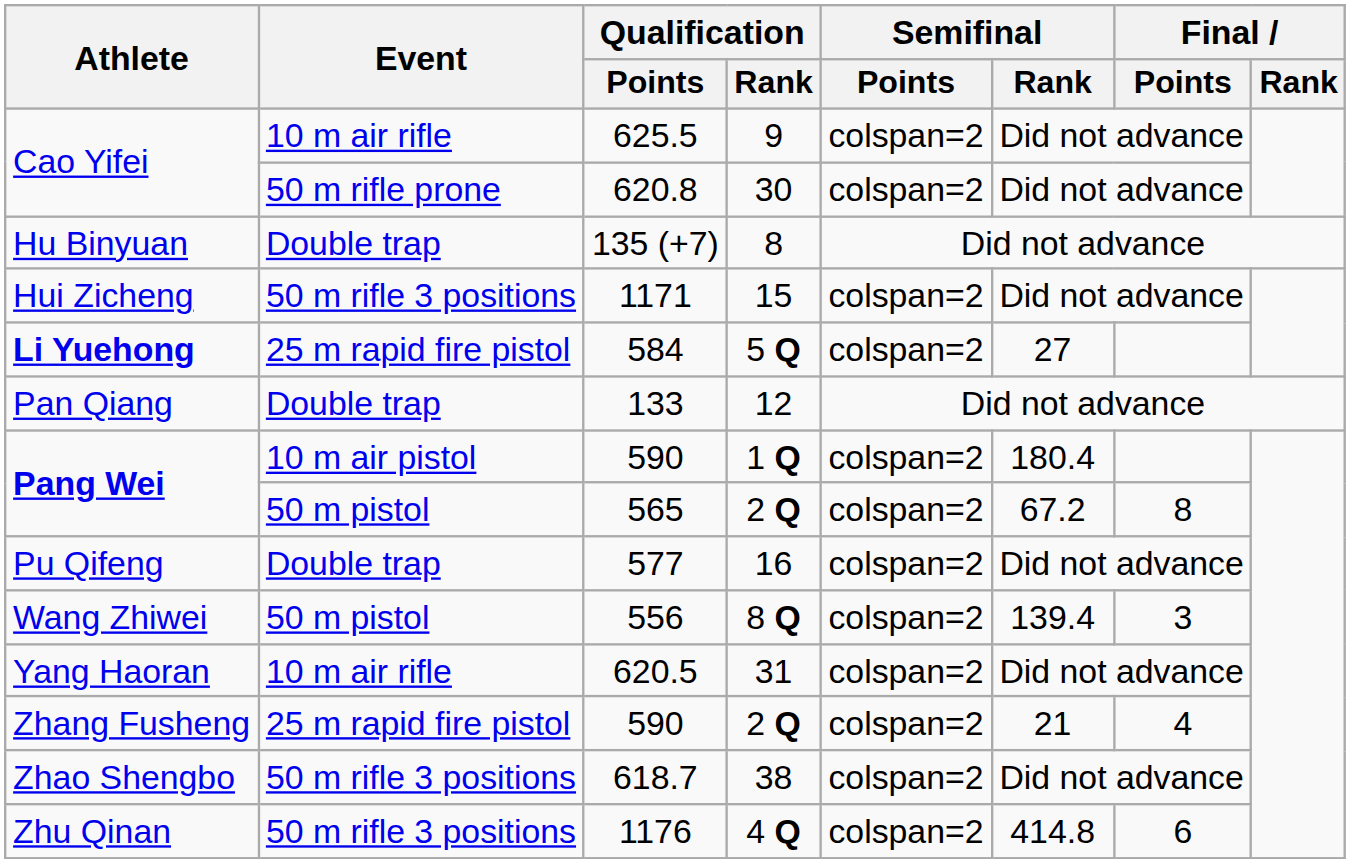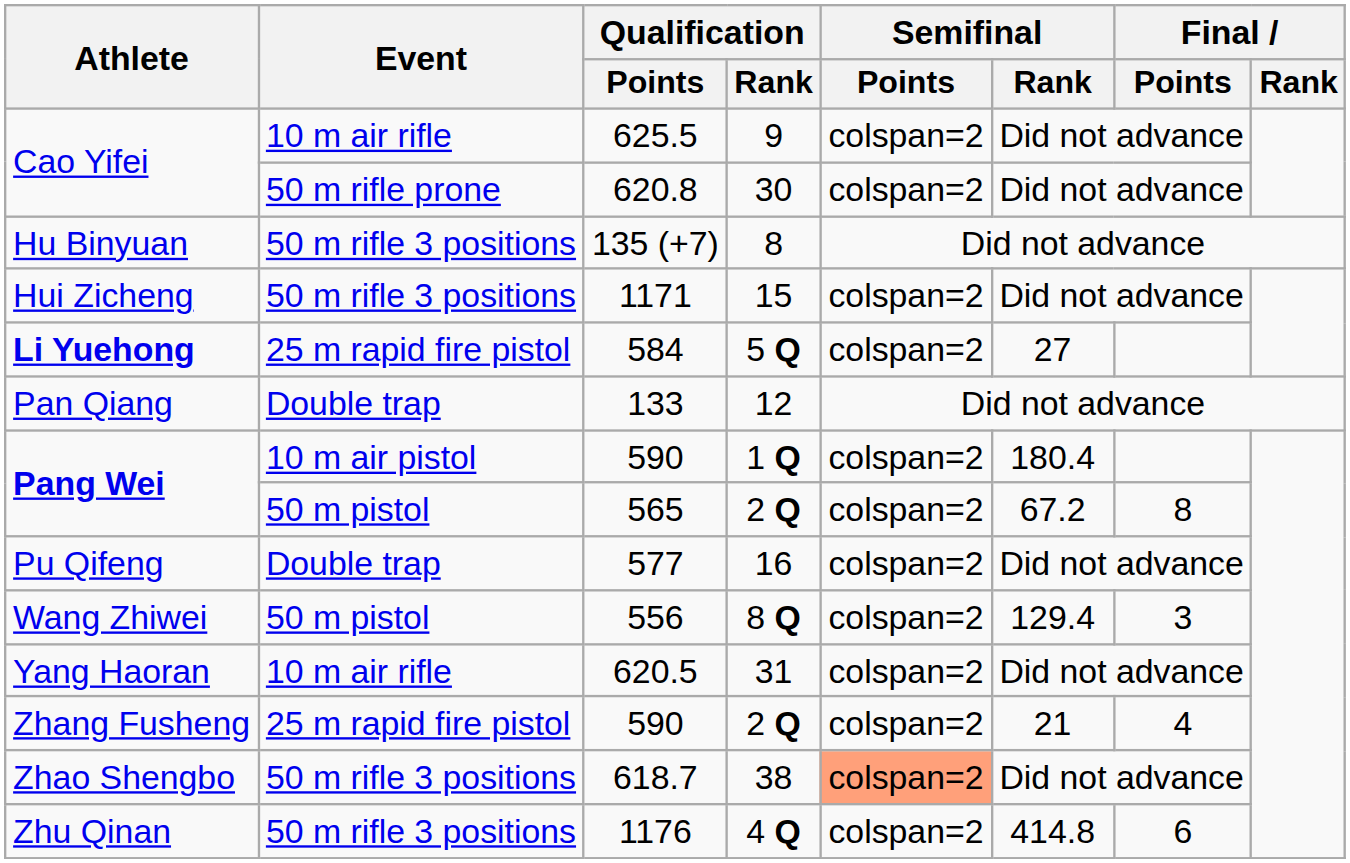(353, 243) Double trap -> (421, 243) 50 m rifle 3 positions
(1053, 617) 139.4 -> (1053, 617) 129.4
(906, 778) no background -> (906, 778) lightsalmon background
